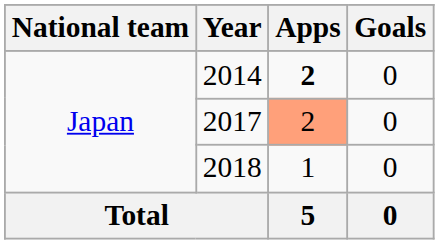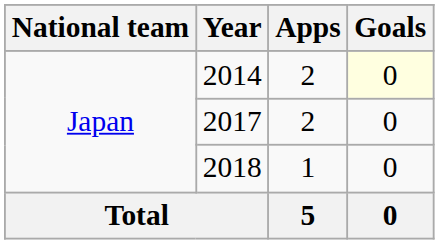(308, 74) bold -> (308, 74) normal
(390, 74) no background -> (390, 74) lightyellow background
(308, 121) lightsalmon background -> (308, 121) no background
